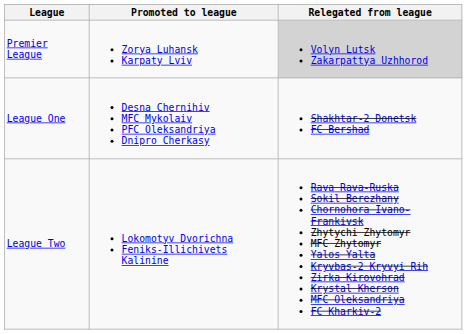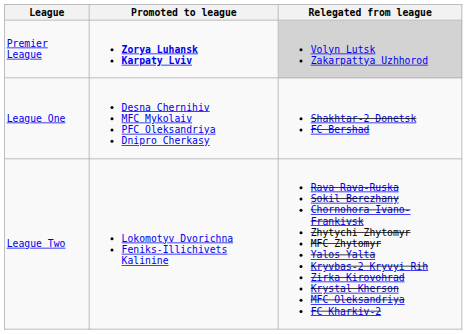(184, 55) normal -> (184, 55) bold
